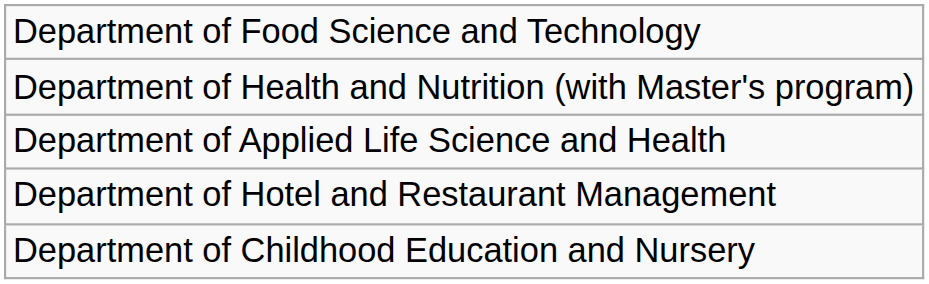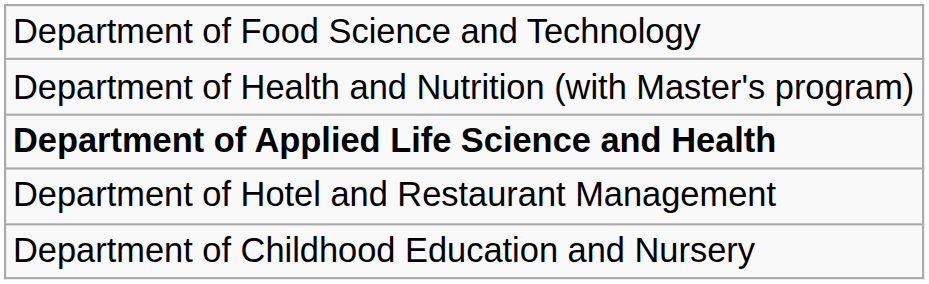(370, 140) normal -> (395, 140) bold
